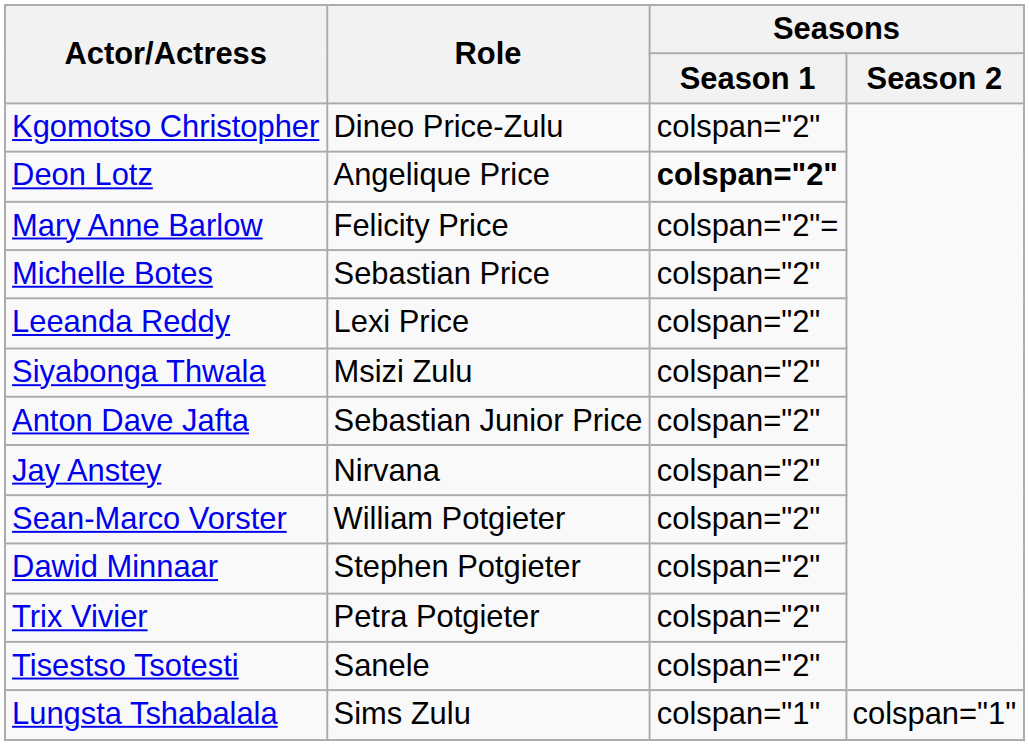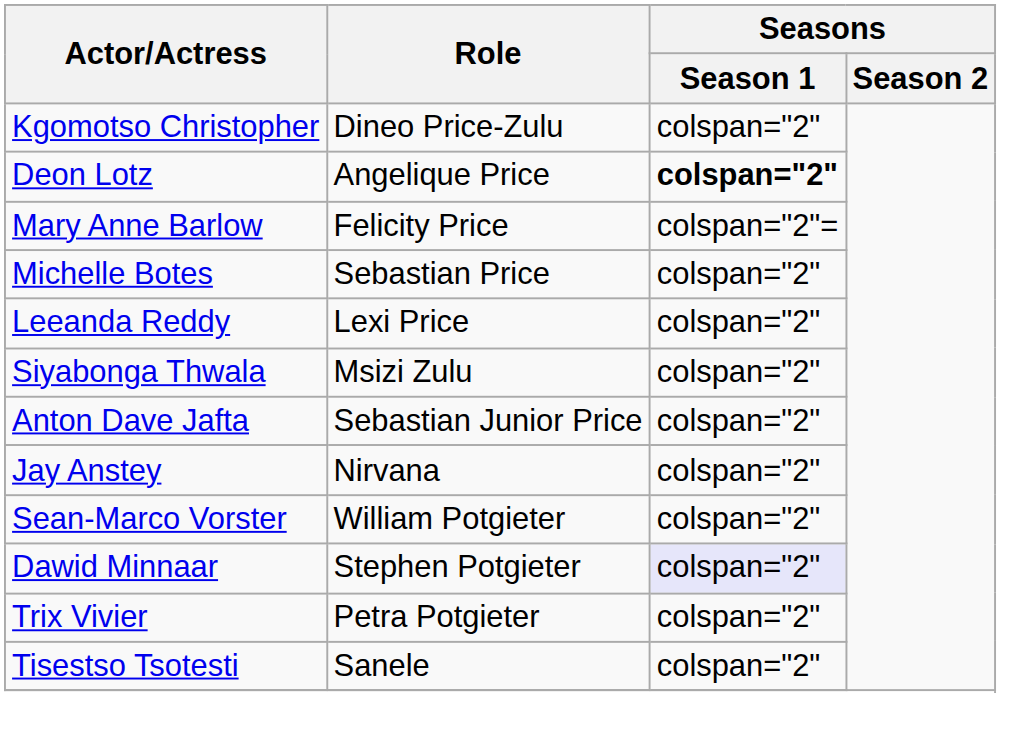(739, 567) no background -> (739, 567) lavender background
- row: (145, 714)
